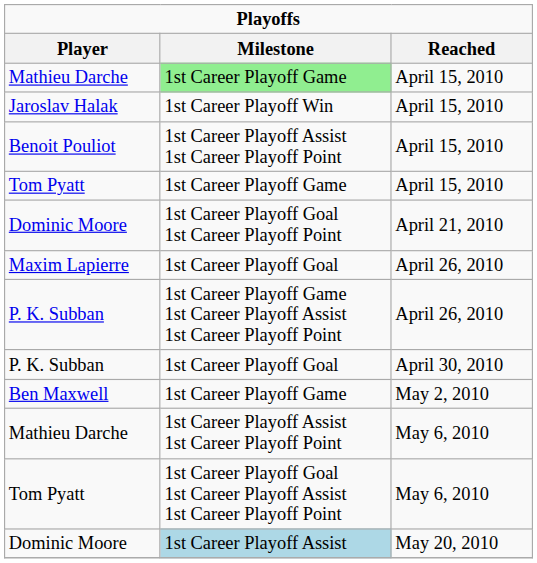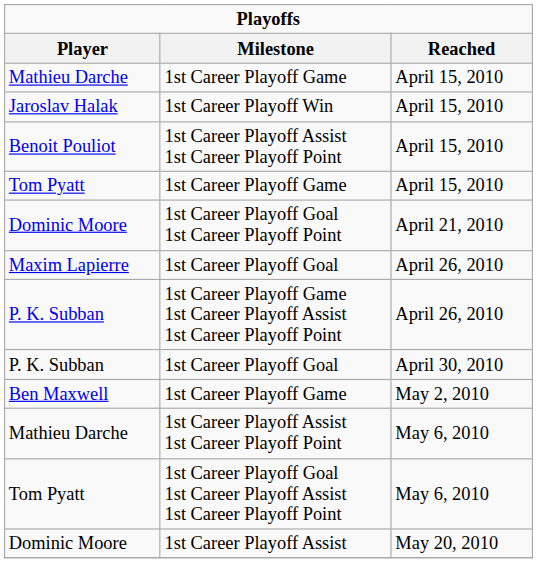(256, 77) lightgreen background -> (256, 77) no background
(256, 543) lightblue background -> (256, 543) no background
